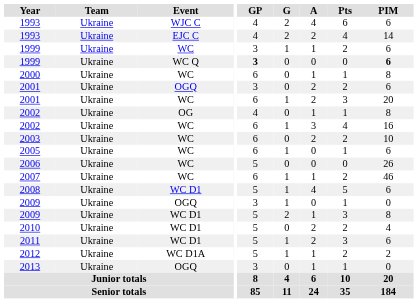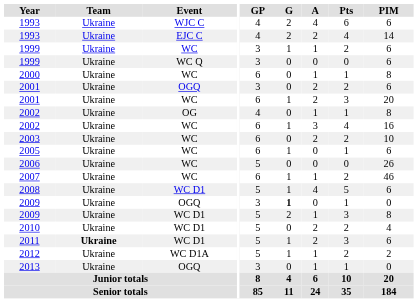(255, 61) bold -> (258, 61) normal
(388, 61) bold -> (389, 61) normal
(287, 202) normal -> (289, 202) bold
(97, 240) normal -> (99, 240) bold
